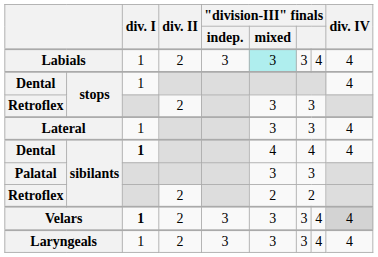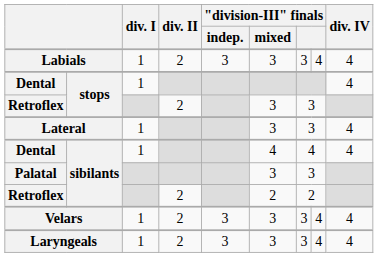(273, 60) paleturquoise background -> (273, 60) no background
(141, 151) bold -> (141, 151) normal
(141, 218) bold -> (141, 218) normal
(350, 218) lightgrey background -> (350, 218) no background
